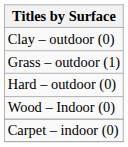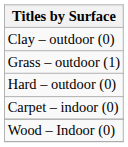(61, 107) Wood – Indoor (0) -> (63, 107) Carpet – indoor (0)
(63, 130) Carpet – indoor (0) -> (61, 130) Wood – Indoor (0)
